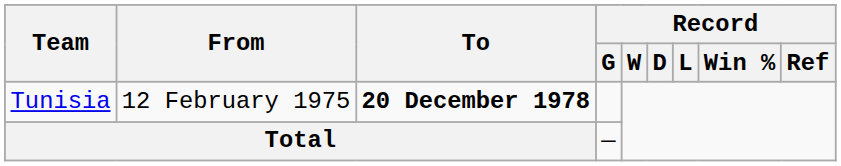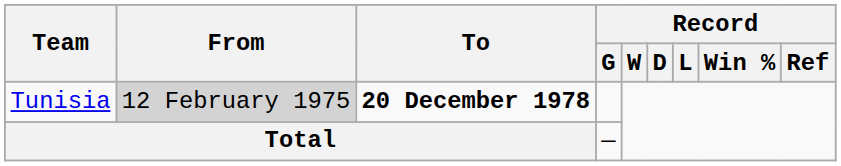(236, 102) no background -> (236, 102) lightgrey background
